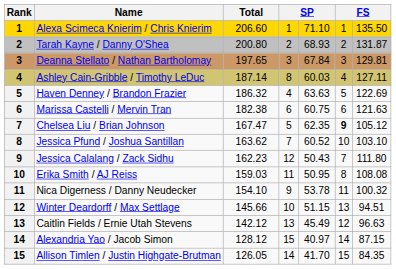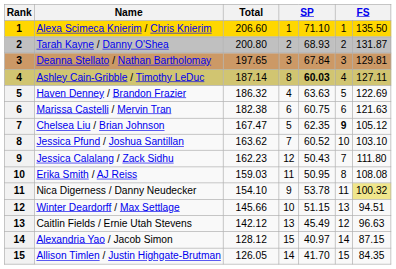(317, 77) normal -> (317, 77) bold
(372, 191) no background -> (372, 191) khaki background
